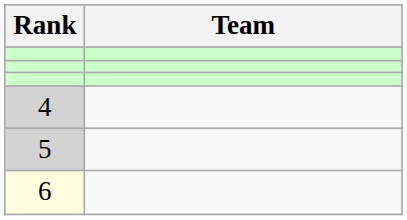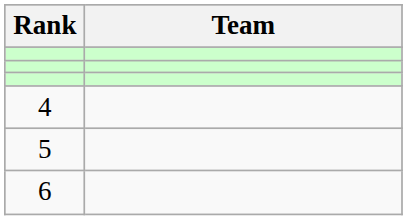(45, 106) lightgrey background -> (45, 106) no background
(45, 149) lightgrey background -> (45, 149) no background
(45, 191) lightyellow background -> (45, 191) no background
